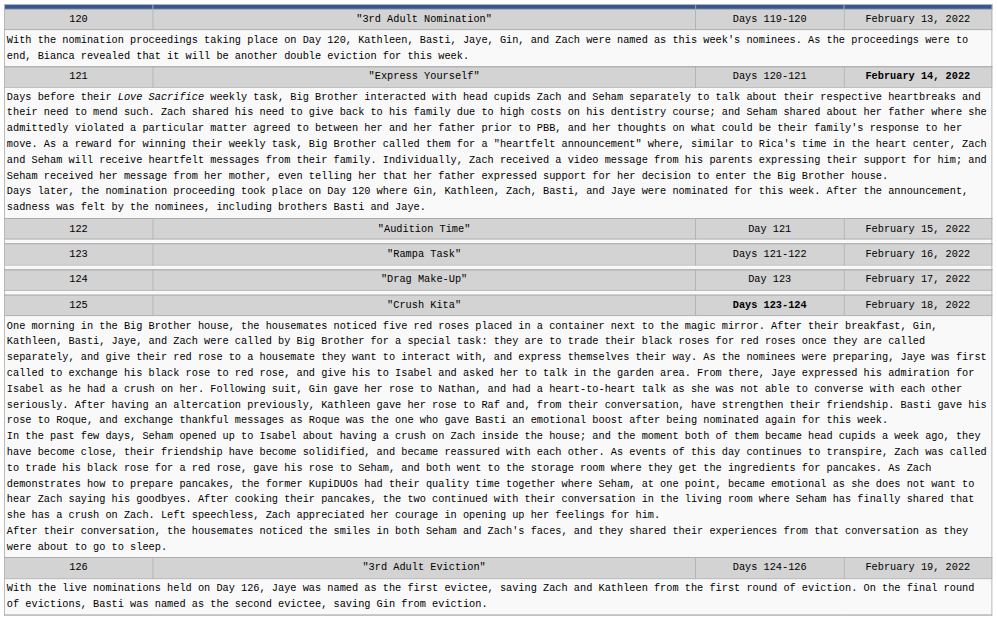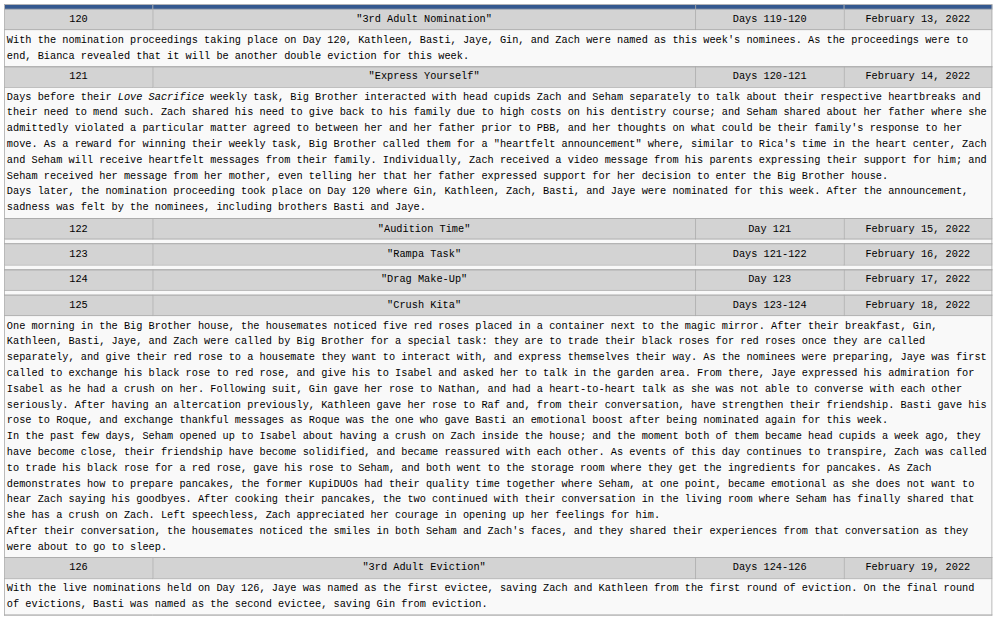(918, 76) bold -> (918, 76) normal
(770, 305) bold -> (770, 305) normal
